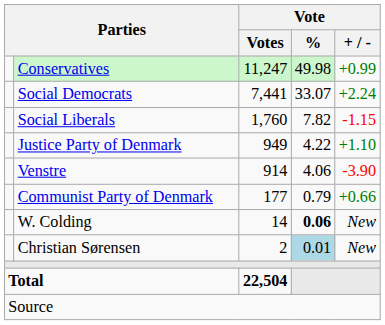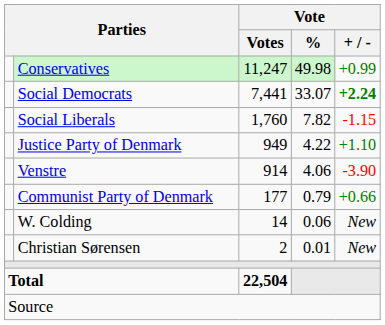(357, 94) normal -> (357, 94) bold
(317, 222) bold -> (317, 222) normal
(317, 247) lightblue background -> (317, 247) no background
